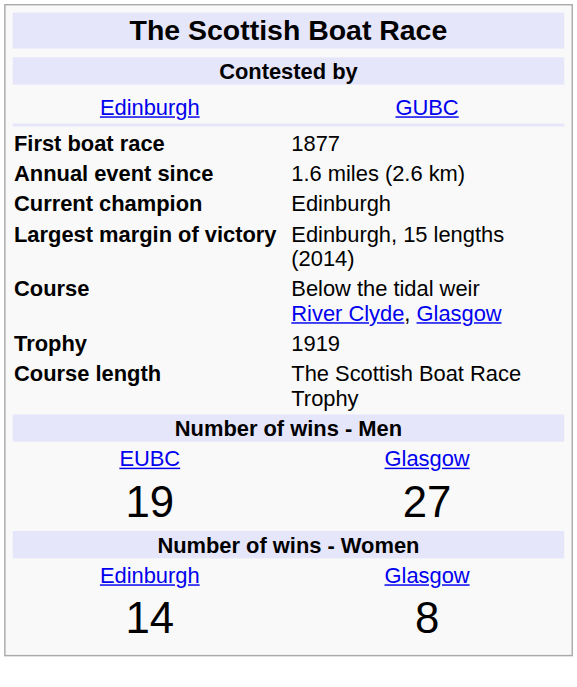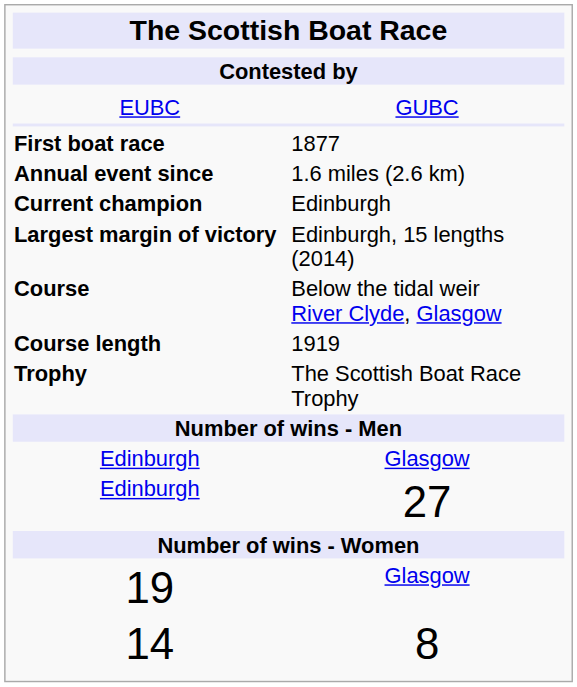(150, 107) Edinburgh -> (150, 107) EUBC
(50, 343) Trophy -> (88, 343) Course length
(88, 373) Course length -> (50, 373) Trophy
(150, 458) EUBC -> (150, 458) Edinburgh
(150, 501) 19 -> (150, 489) Edinburgh
(150, 575) Edinburgh -> (150, 587) 19
